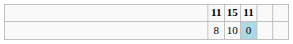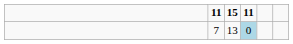(216, 30) 8 -> (216, 30) 7
(232, 30) 10 -> (232, 30) 13
